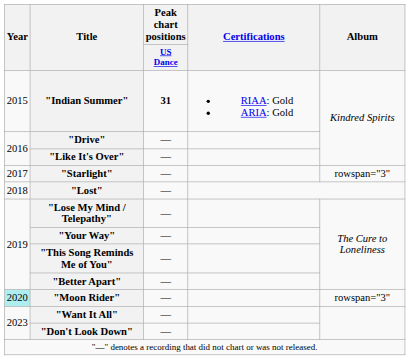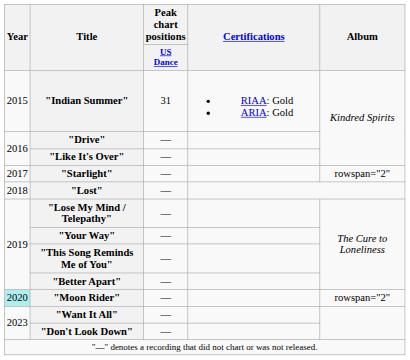(166, 101) bold -> (166, 101) normal
(362, 173) rowspan="3" -> (362, 173) rowspan="2"
(362, 298) rowspan="3" -> (362, 298) rowspan="2"
